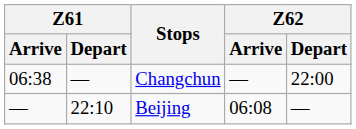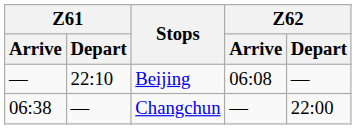rows swapped: (163, 108) <-> (178, 78)
